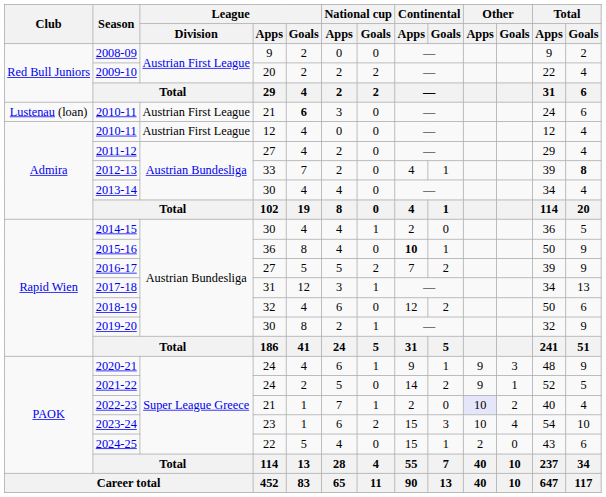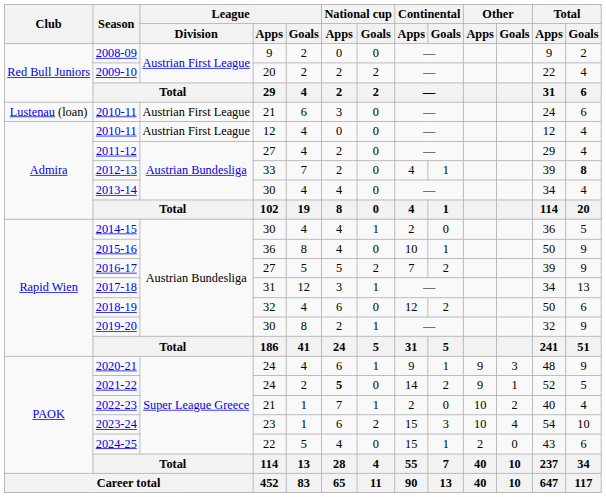(304, 111) bold -> (304, 111) normal
(411, 248) bold -> (411, 248) normal
(339, 385) normal -> (339, 385) bold
(480, 405) lavender background -> (480, 405) no background
